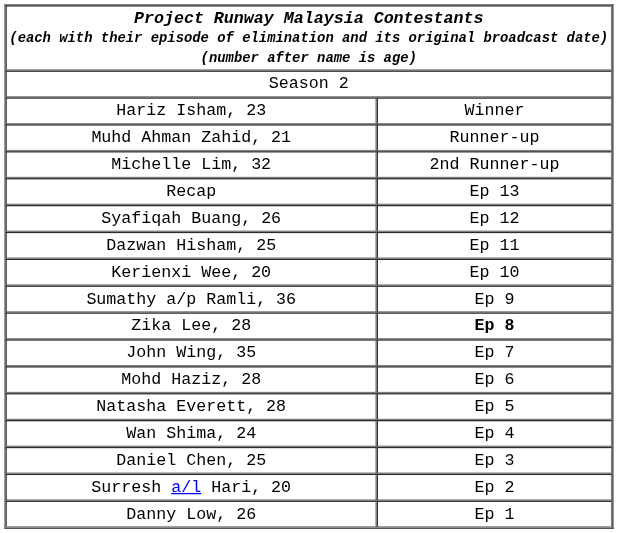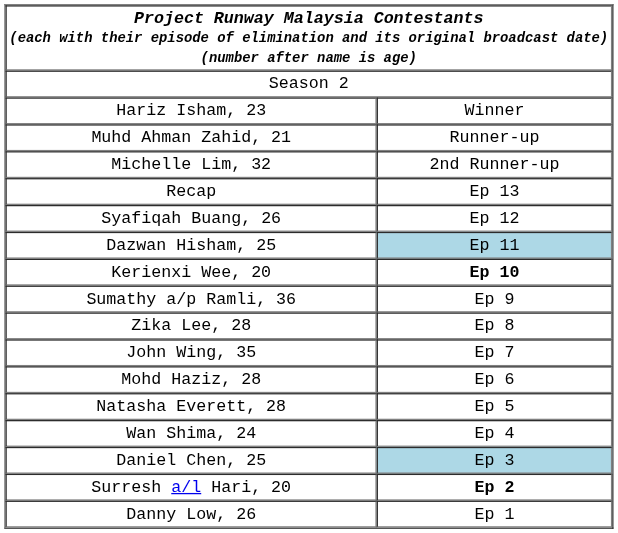(495, 245) no background -> (495, 245) lightblue background
(495, 272) normal -> (495, 272) bold
(494, 326) bold -> (494, 326) normal
(494, 460) no background -> (494, 460) lightblue background
(494, 487) normal -> (494, 487) bold
